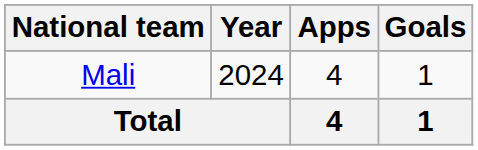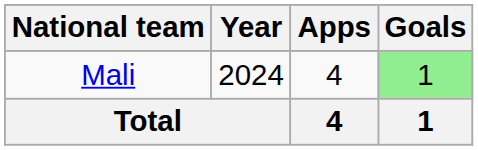(425, 74) no background -> (425, 74) lightgreen background
